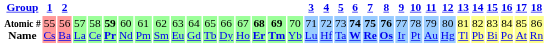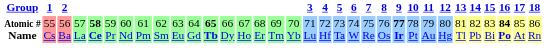(95, 29) normal -> (95, 29) bold
(110, 29) bold -> (110, 29) normal
(210, 29) normal -> (211, 29) bold
(259, 29) bold -> (260, 29) normal
(277, 29) bold -> (276, 29) normal
(355, 29) bold -> (354, 29) normal
(370, 29) bold -> (369, 29) normal
(386, 29) bold -> (384, 29) normal
(401, 29) normal -> (399, 29) bold
(507, 29) normal -> (505, 29) bold
